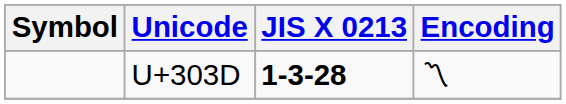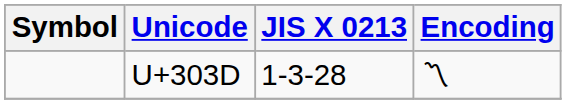(304, 74) bold -> (304, 74) normal
